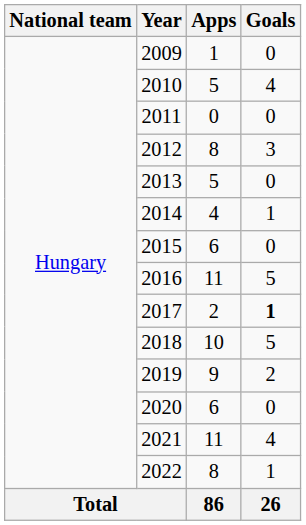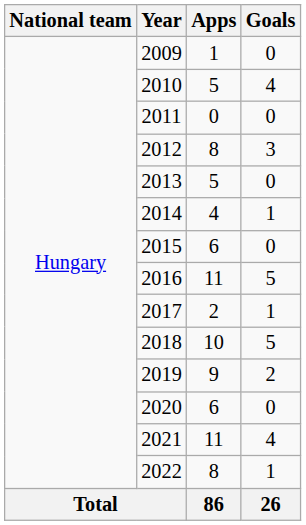(271, 310) bold -> (271, 310) normal
